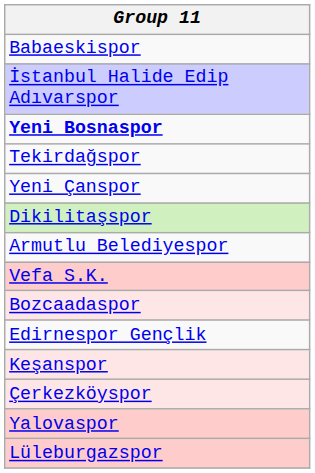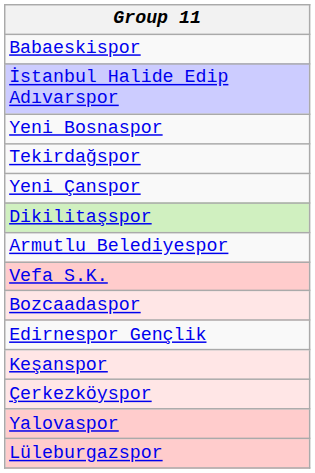(86, 129) bold -> (86, 129) normal
